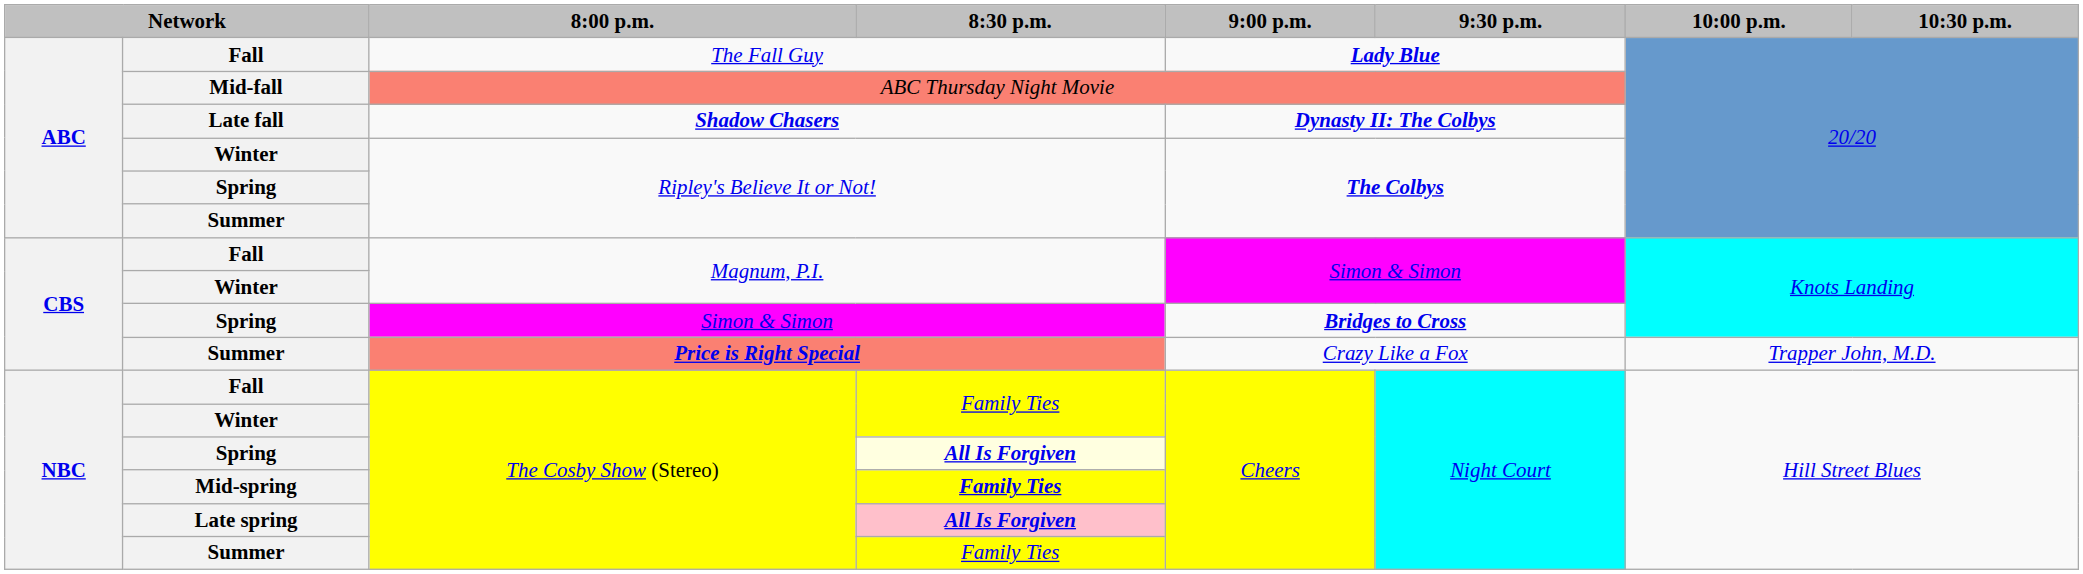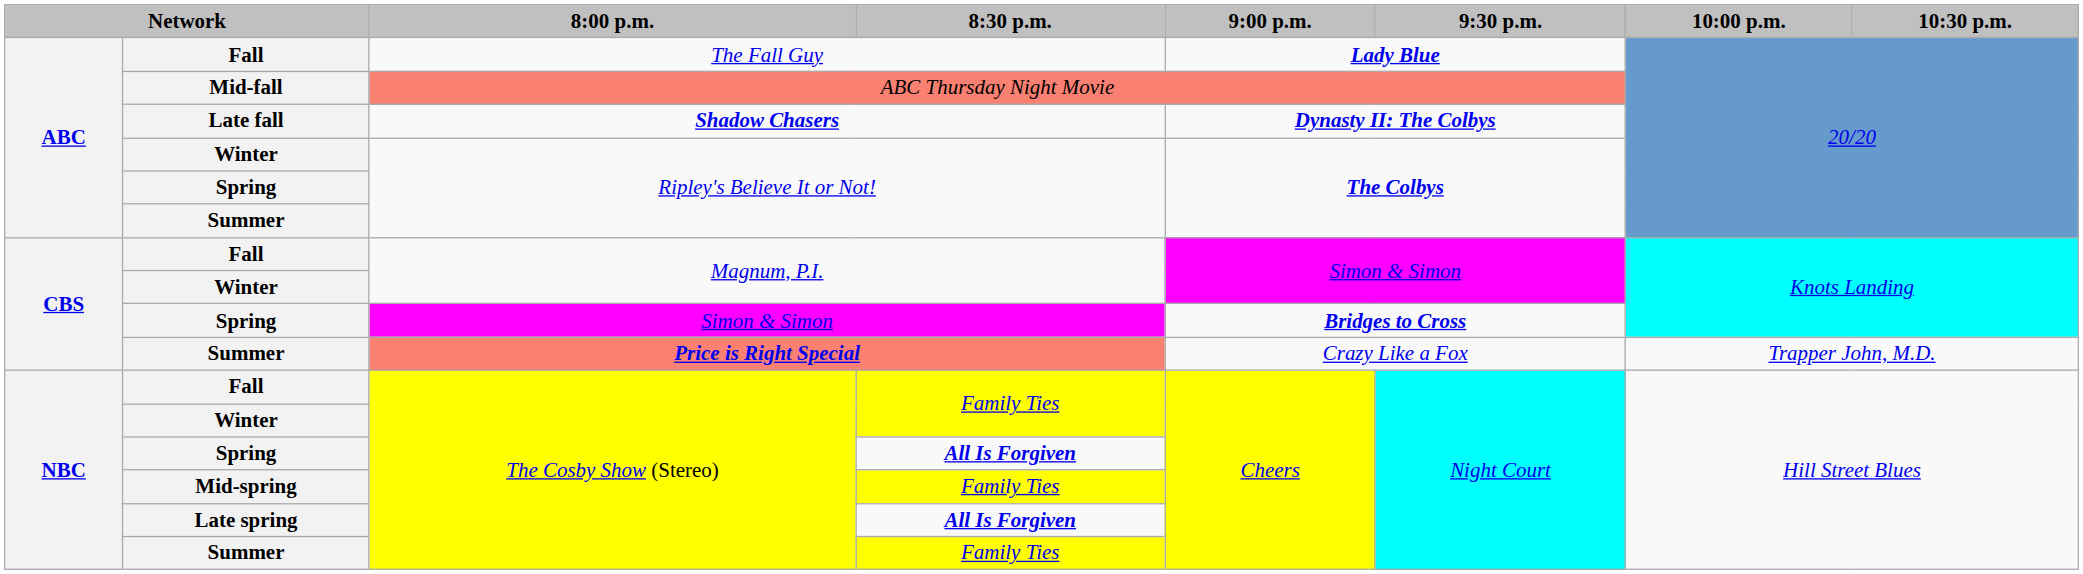(1010, 453) lightyellow background -> (1010, 453) no background
(1010, 486) bold -> (1010, 486) normal
(1010, 519) pink background -> (1010, 519) no background
